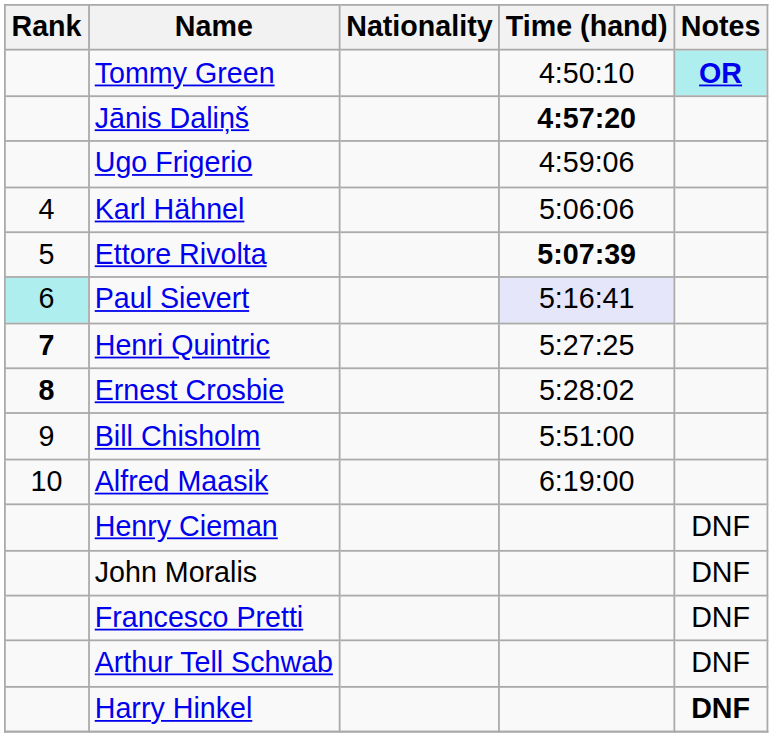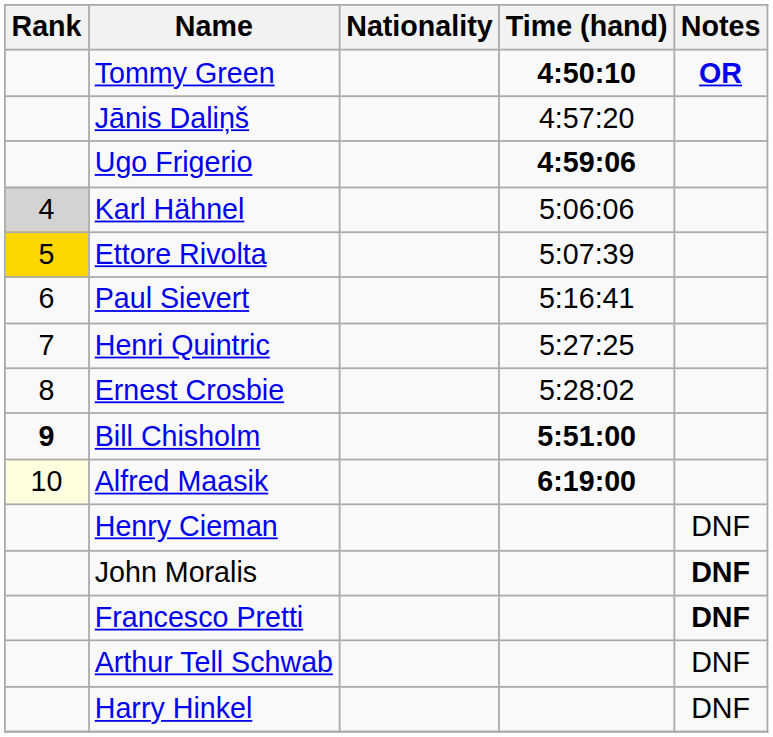(587, 72) normal -> (587, 72) bold
(721, 72) paleturquoise background -> (721, 72) no background
(587, 118) bold -> (587, 118) normal
(587, 163) normal -> (587, 163) bold
(47, 208) no background -> (47, 208) lightgrey background
(47, 254) no background -> (47, 254) gold background
(587, 254) bold -> (587, 254) normal
(47, 299) paleturquoise background -> (47, 299) no background
(587, 299) lavender background -> (587, 299) no background
(47, 345) bold -> (47, 345) normal
(47, 390) bold -> (47, 390) normal
(47, 436) normal -> (47, 436) bold
(587, 436) normal -> (587, 436) bold
(46, 481) no background -> (46, 481) lightyellow background
(587, 481) normal -> (587, 481) bold
(721, 572) normal -> (721, 572) bold
(721, 617) normal -> (721, 617) bold
(721, 708) bold -> (721, 708) normal
